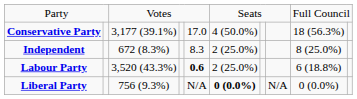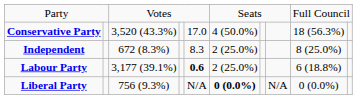(144, 31) 3,177 (39.1%) -> (144, 31) 3,520 (43.3%)
(144, 67) 3,520 (43.3%) -> (144, 67) 3,177 (39.1%)
